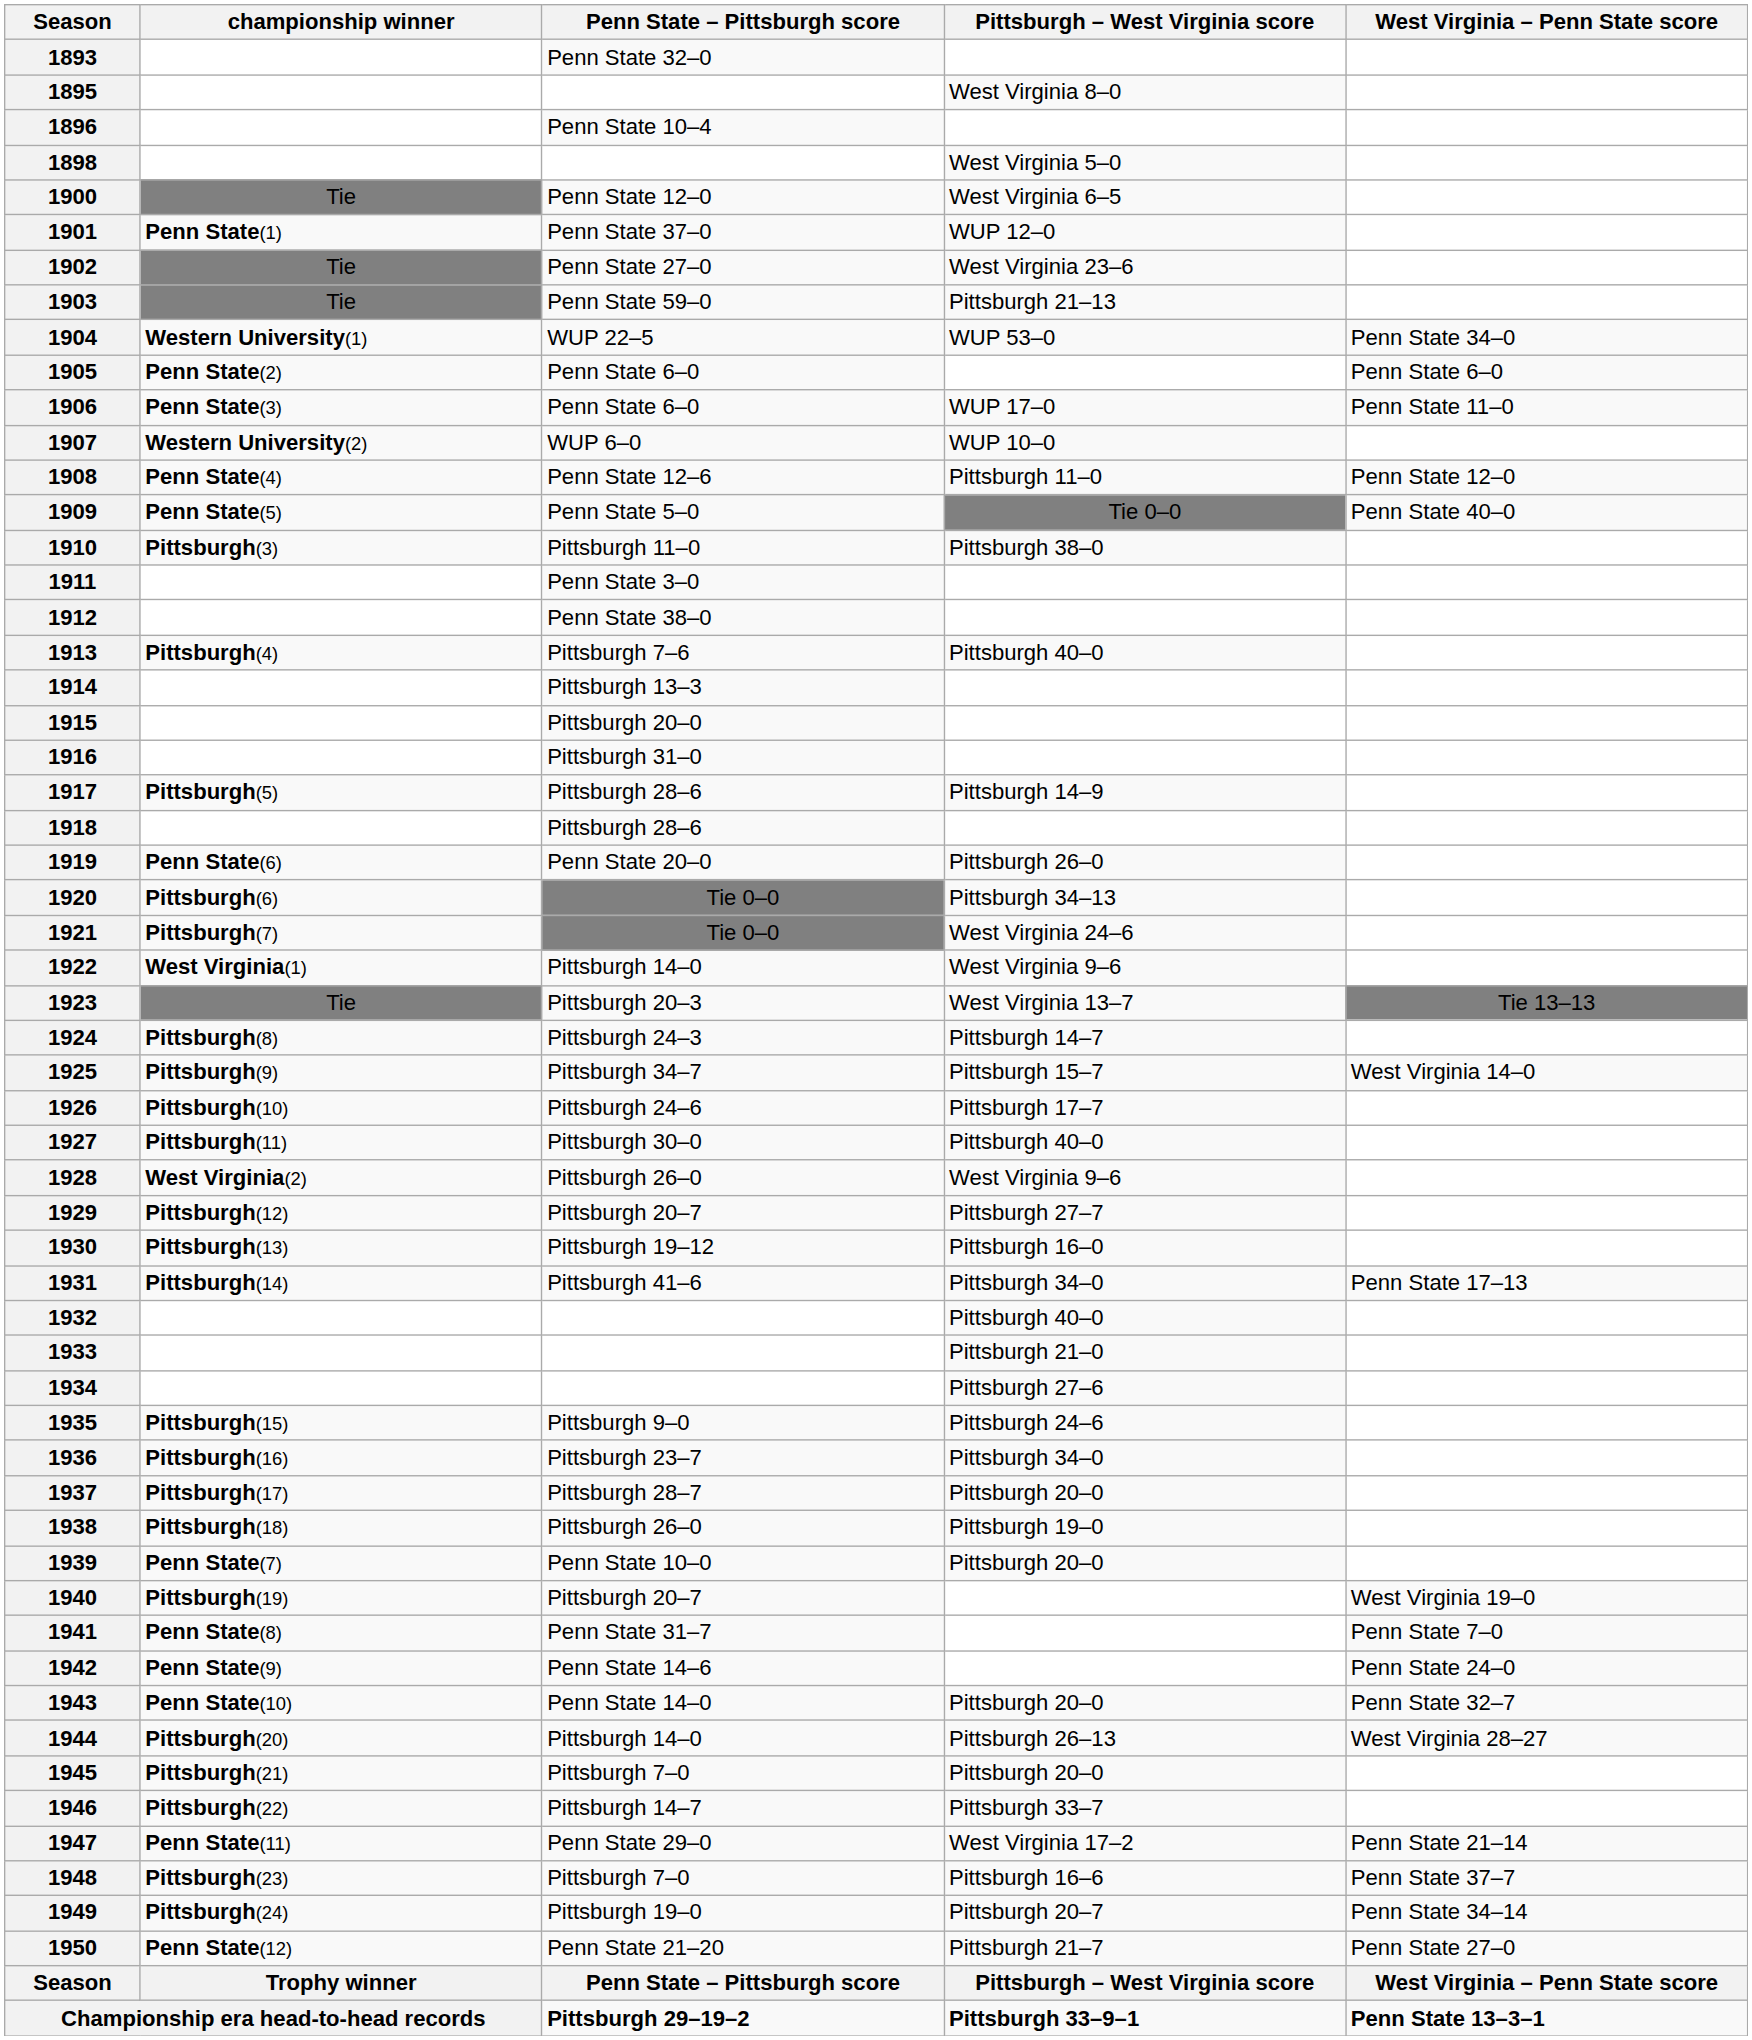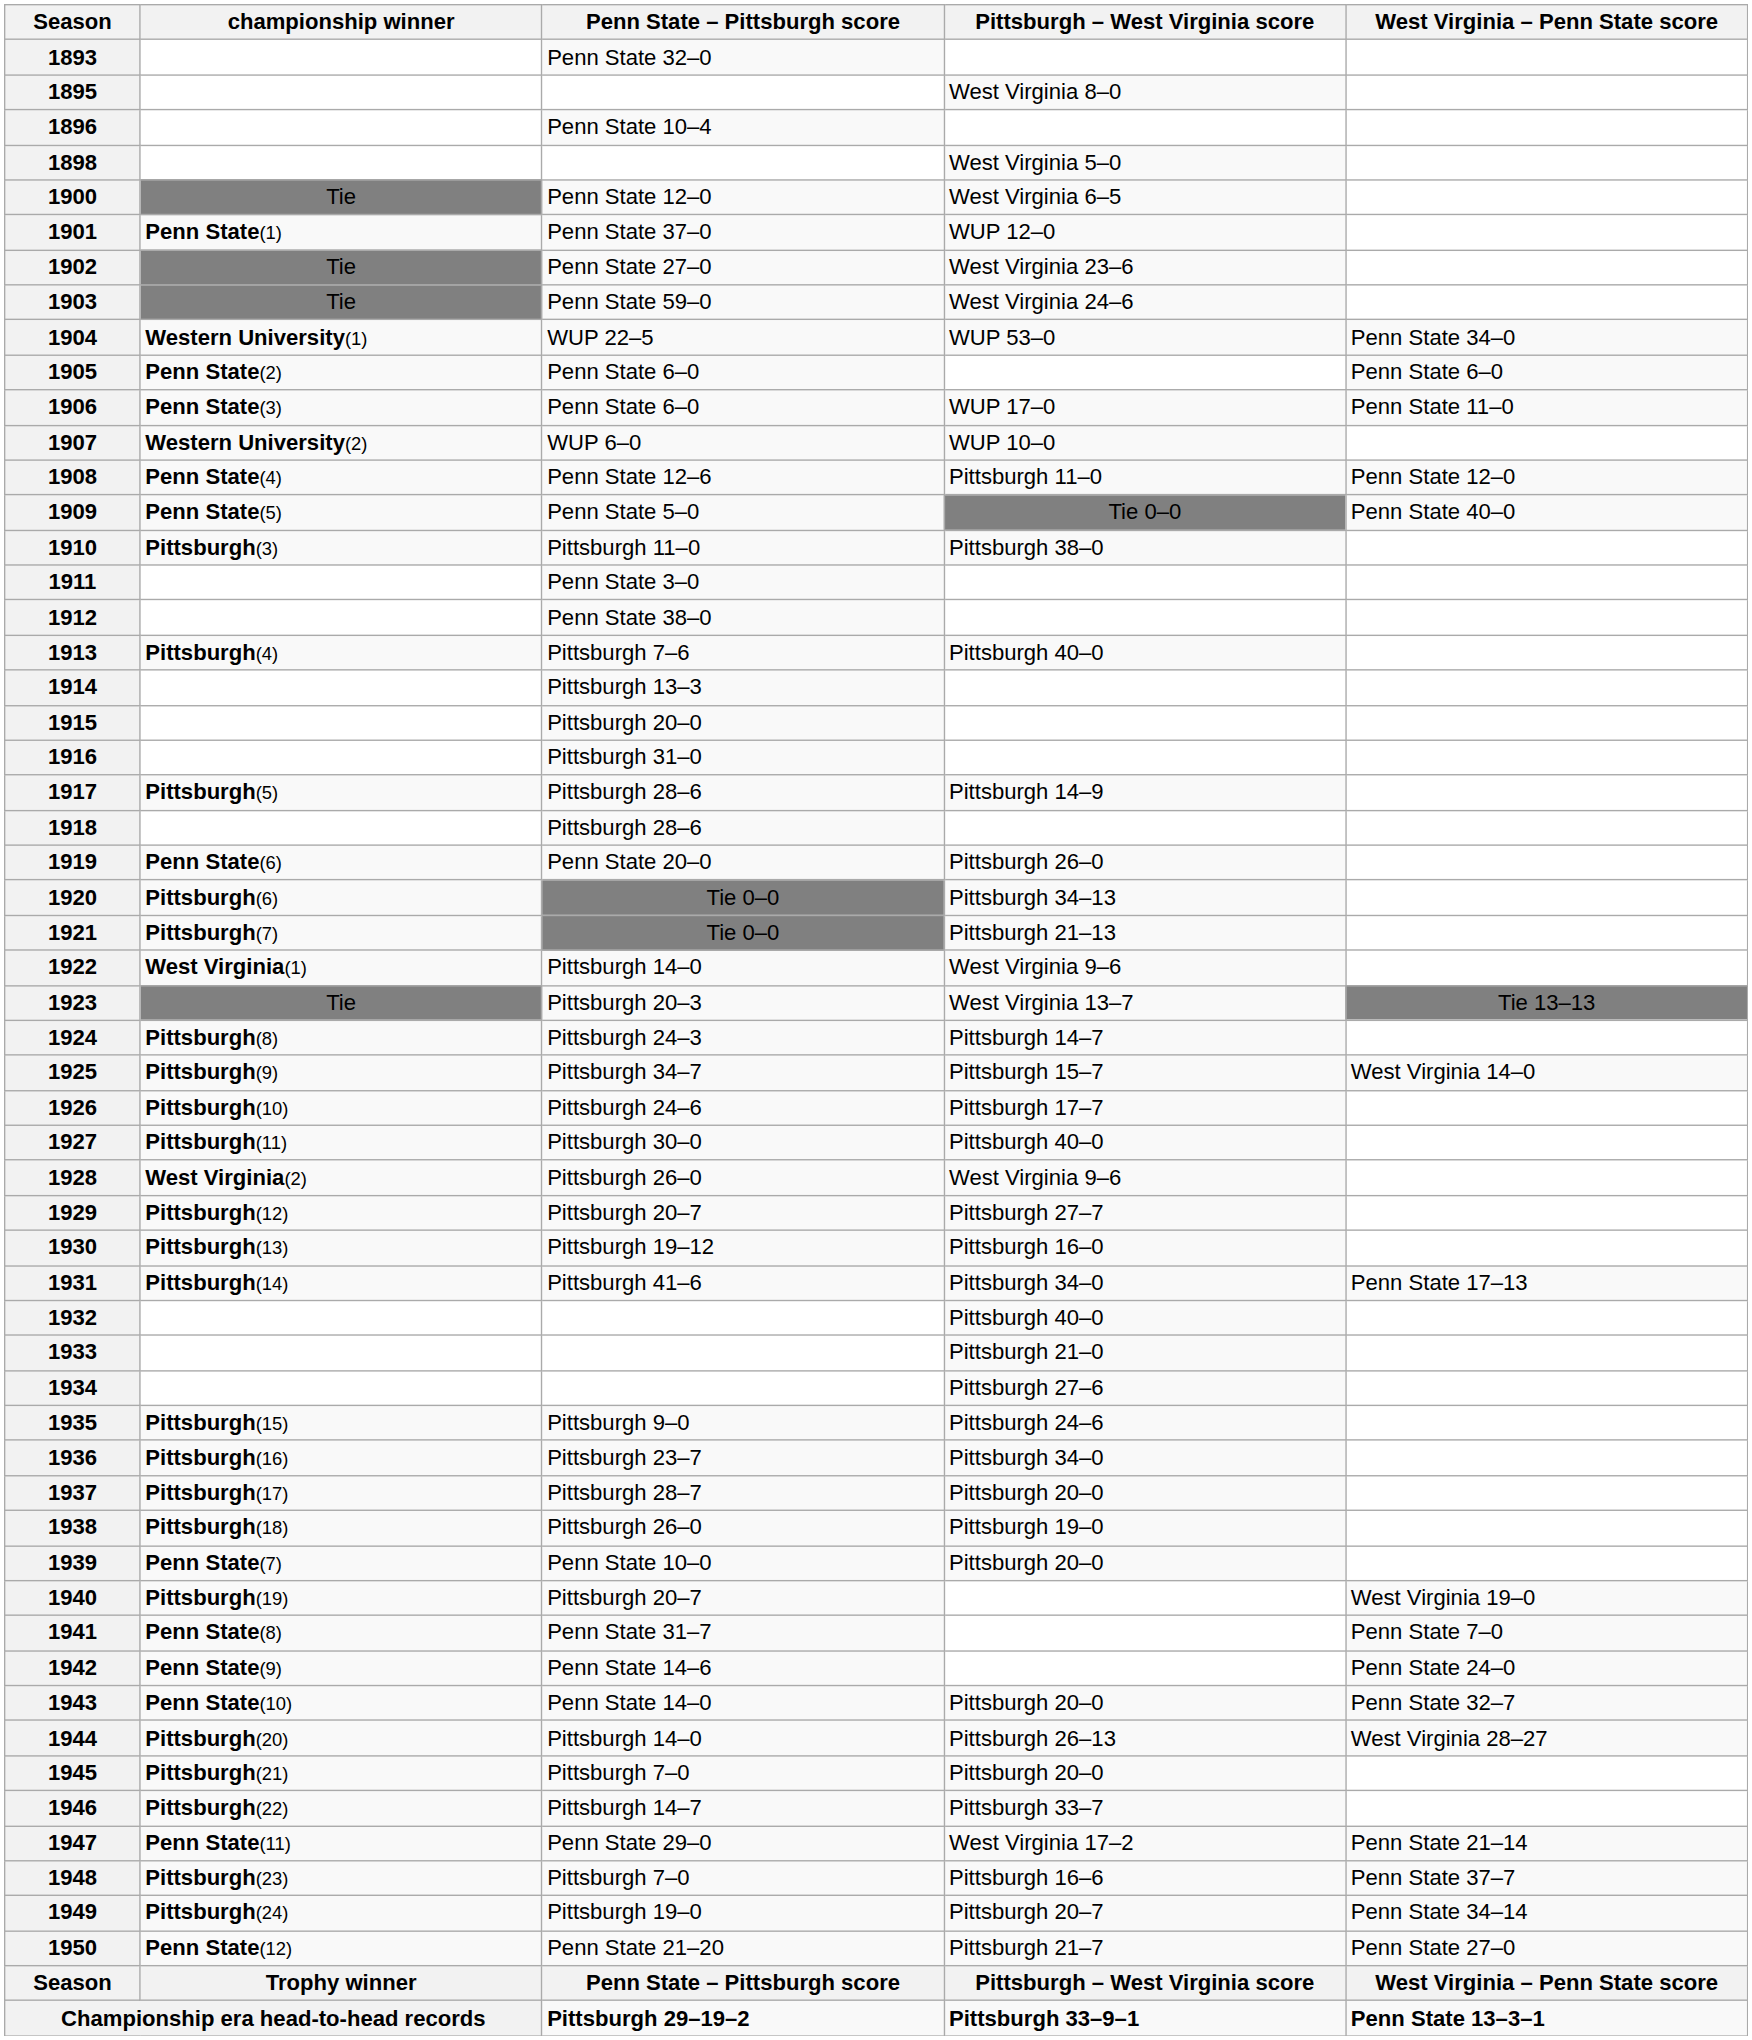(1032, 302) Pittsburgh 21–13 -> (1041, 302) West Virginia 24–6
(1041, 932) West Virginia 24–6 -> (1032, 932) Pittsburgh 21–13
